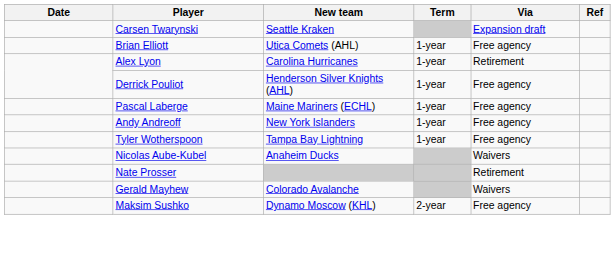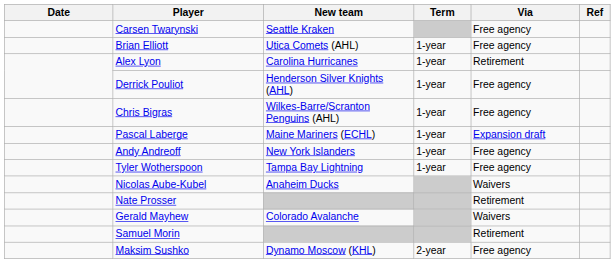(509, 29) Expansion draft -> (502, 29) Free agency
+ row: (144, 112)
(502, 106) Free agency -> (509, 135) Expansion draft
+ row: (148, 234)
